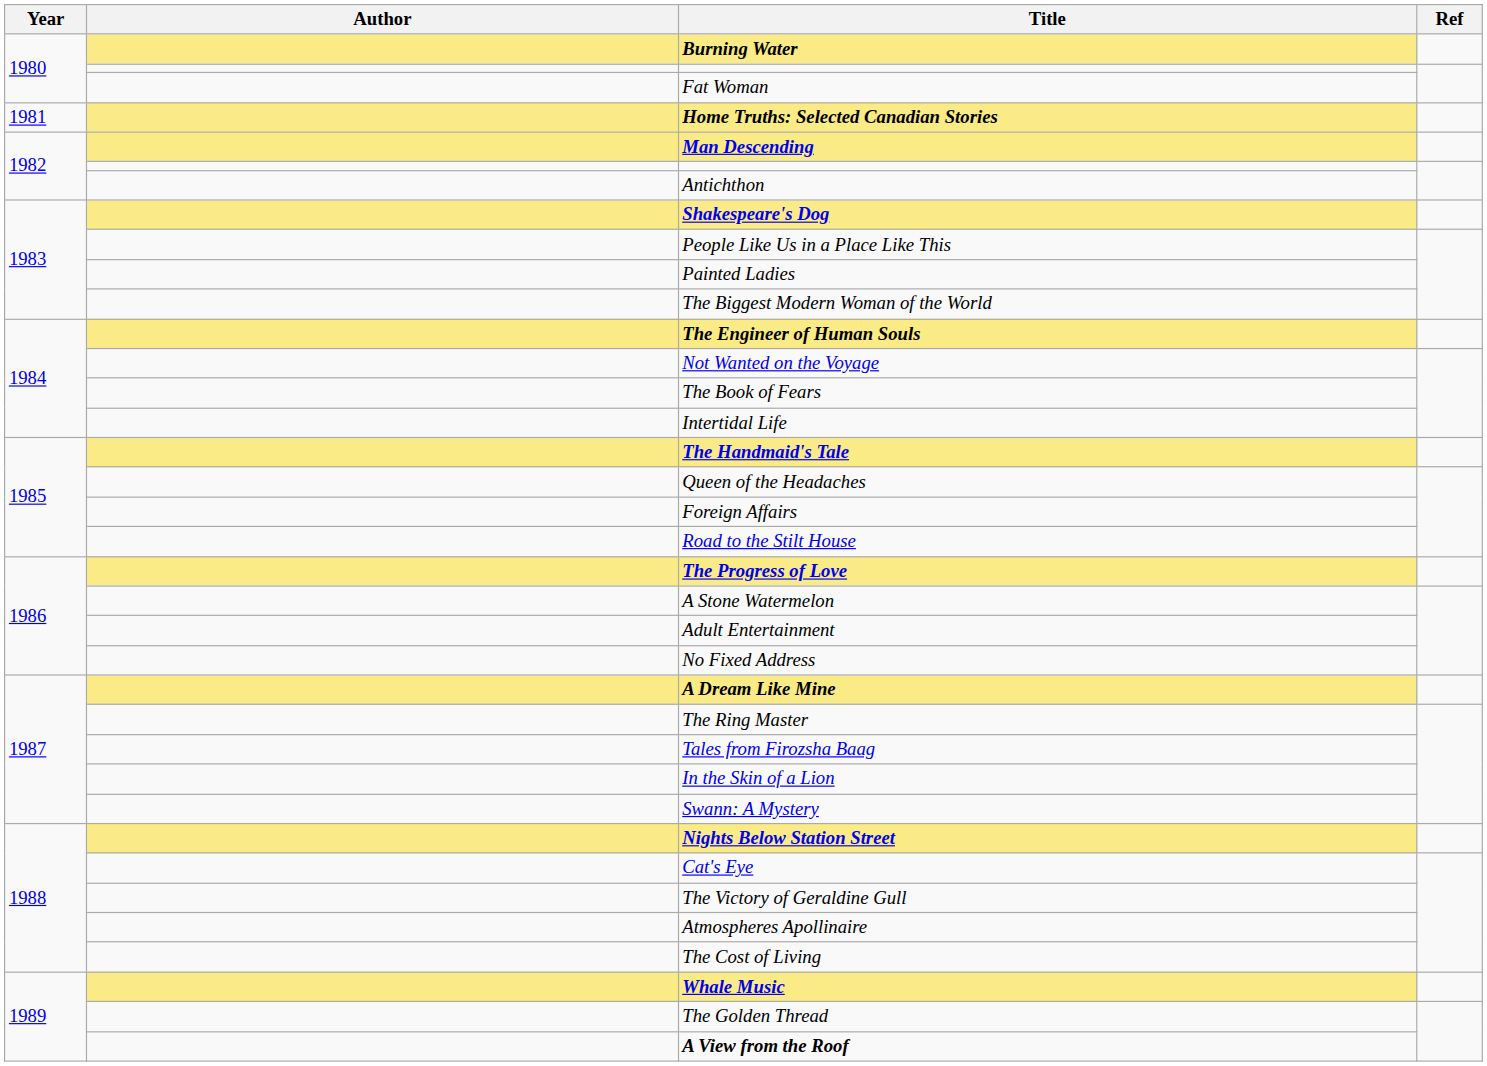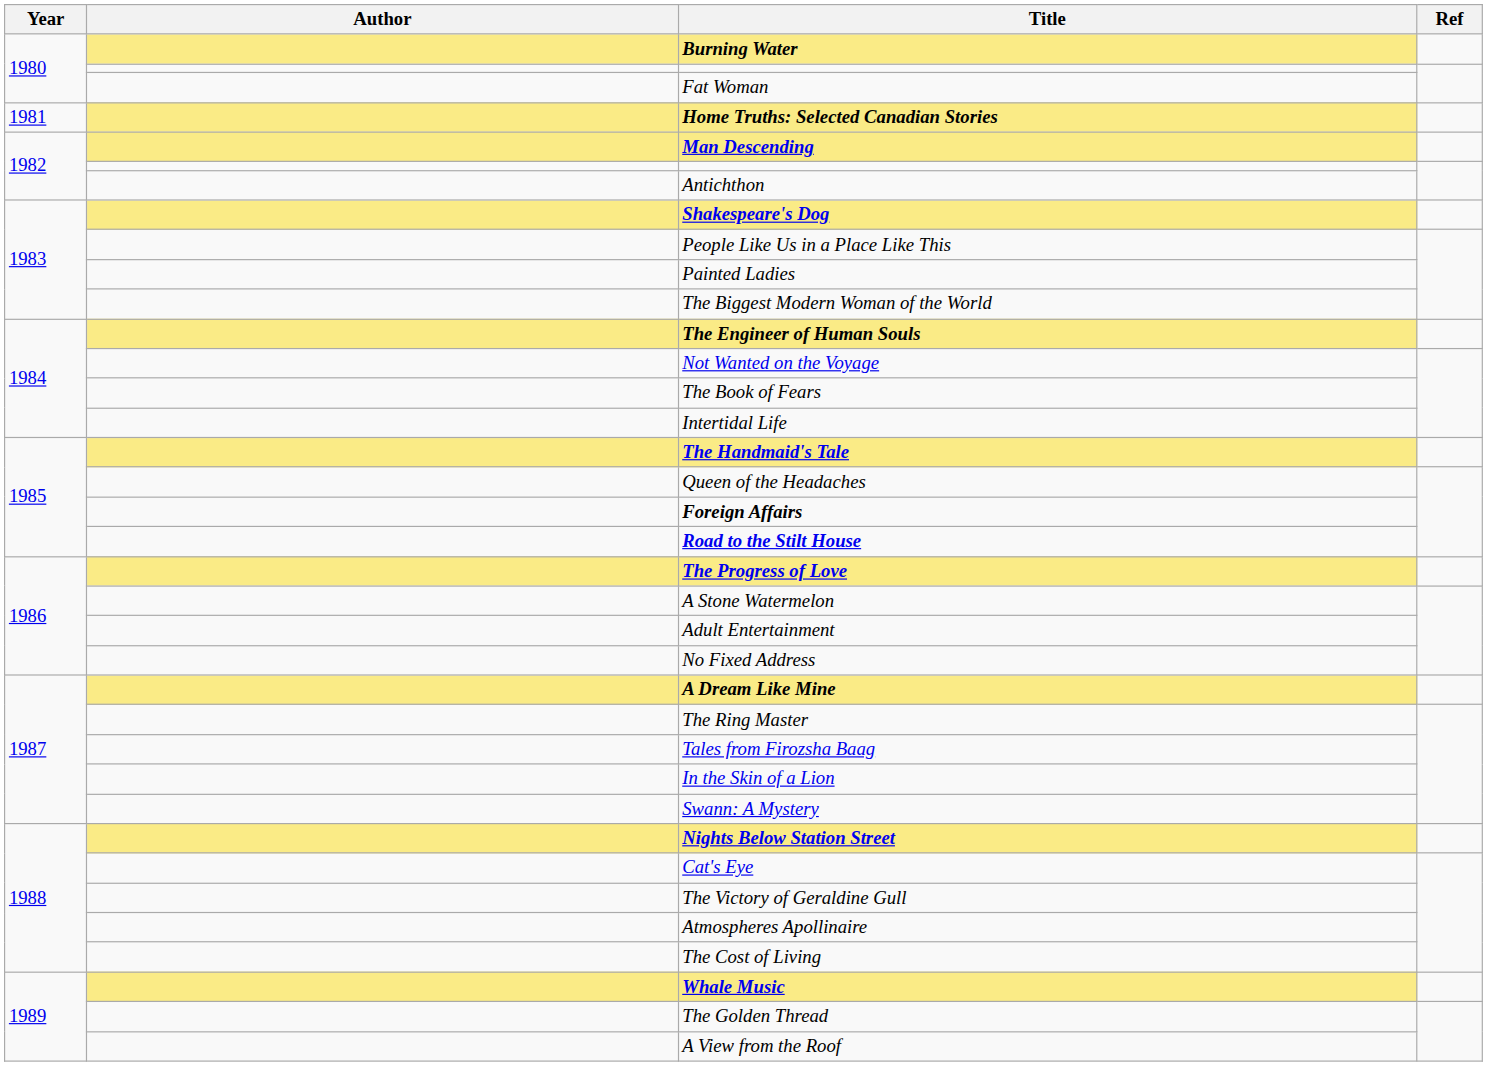(740, 511) normal -> (742, 511) bold
(769, 541) normal -> (772, 541) bold
(765, 1046) bold -> (762, 1046) normal
